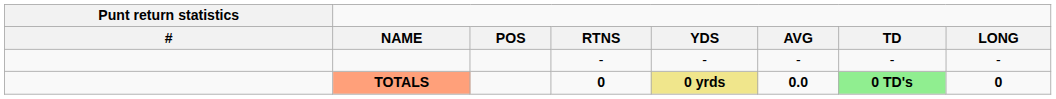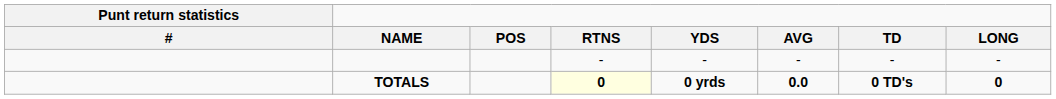(402, 82) lightsalmon background -> (402, 82) no background
(601, 82) no background -> (601, 82) lightyellow background
(705, 82) khaki background -> (705, 82) no background
(892, 82) lightgreen background -> (892, 82) no background
